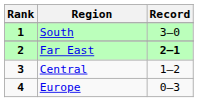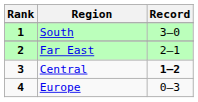(170, 51) bold -> (170, 51) normal
(170, 69) normal -> (170, 69) bold
